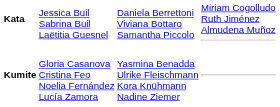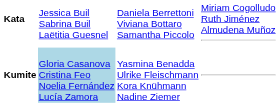(77, 80) no background -> (77, 80) lightblue background
